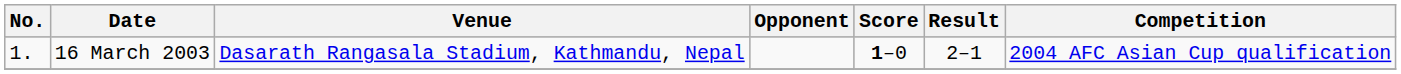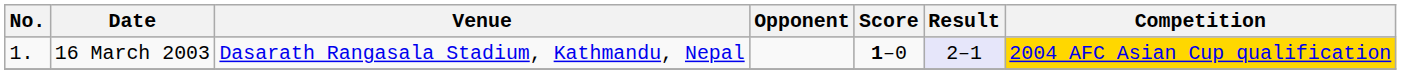(964, 53) no background -> (964, 53) lavender background
(1200, 53) no background -> (1200, 53) gold background
